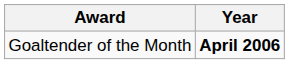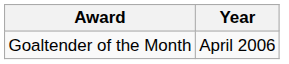(240, 44) bold -> (237, 44) normal
